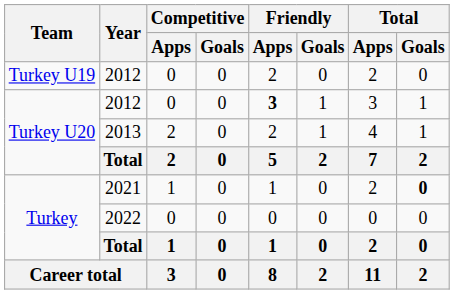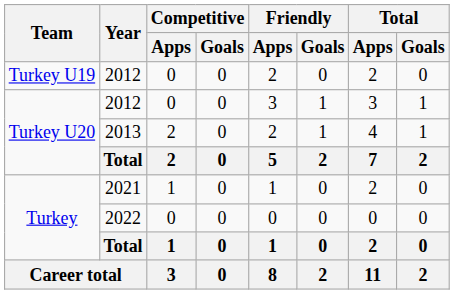(273, 103) bold -> (273, 103) normal
(423, 189) bold -> (423, 189) normal
